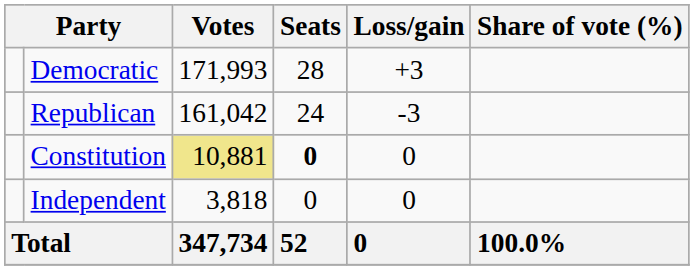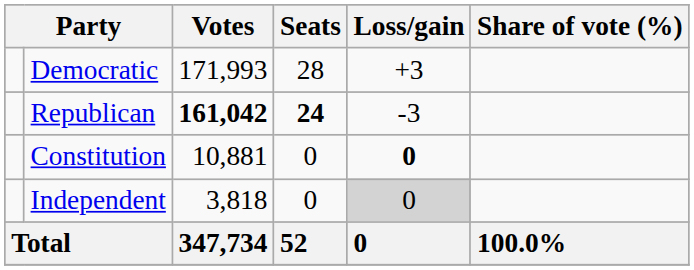(223, 112) normal -> (223, 112) bold
(310, 112) normal -> (310, 112) bold
(230, 156) khaki background -> (230, 156) no background
(310, 156) bold -> (310, 156) normal
(409, 156) normal -> (409, 156) bold
(409, 199) no background -> (409, 199) lightgrey background
